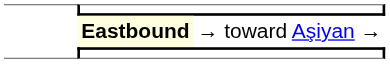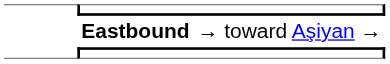(135, 31) lightyellow background -> (135, 31) no background
